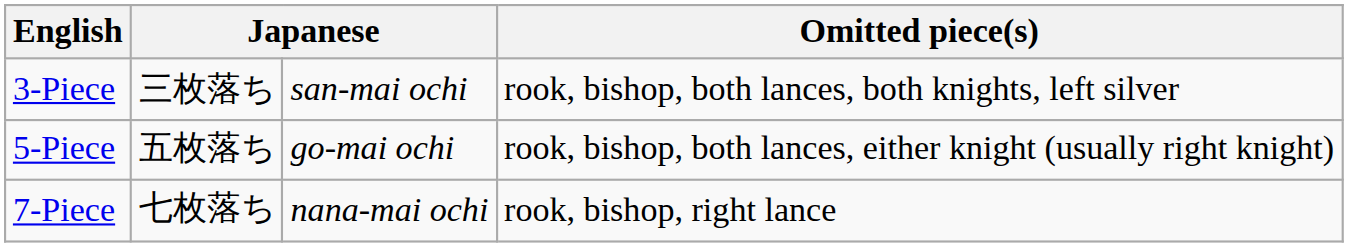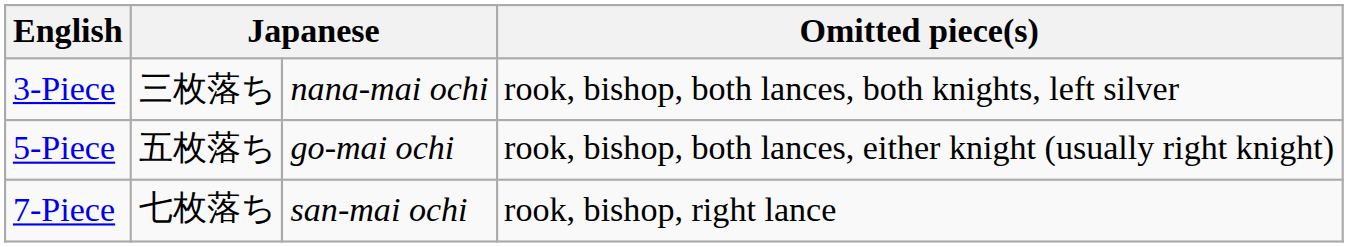(379, 88) san-mai ochi -> (389, 88) nana-mai ochi
(389, 209) nana-mai ochi -> (379, 209) san-mai ochi
